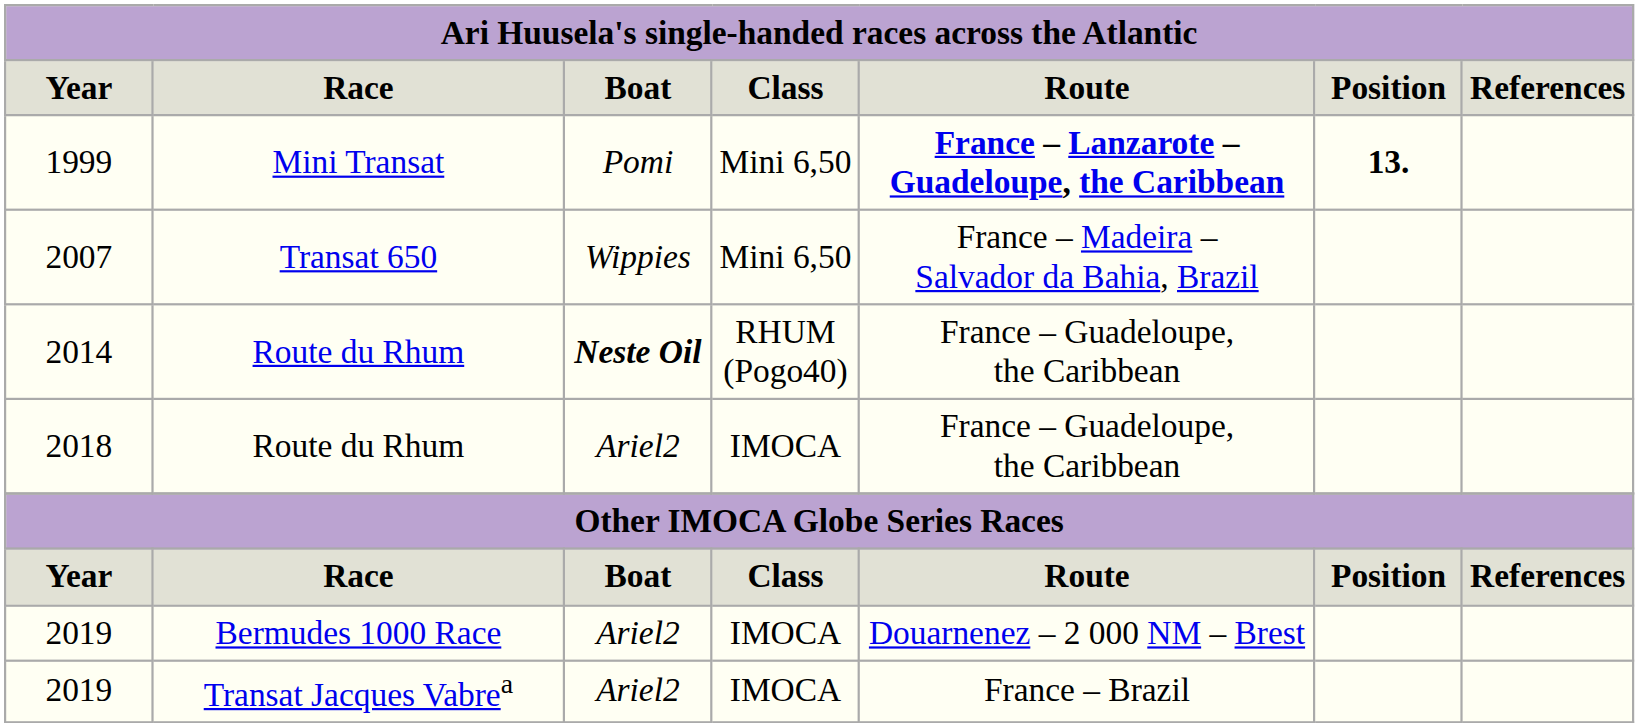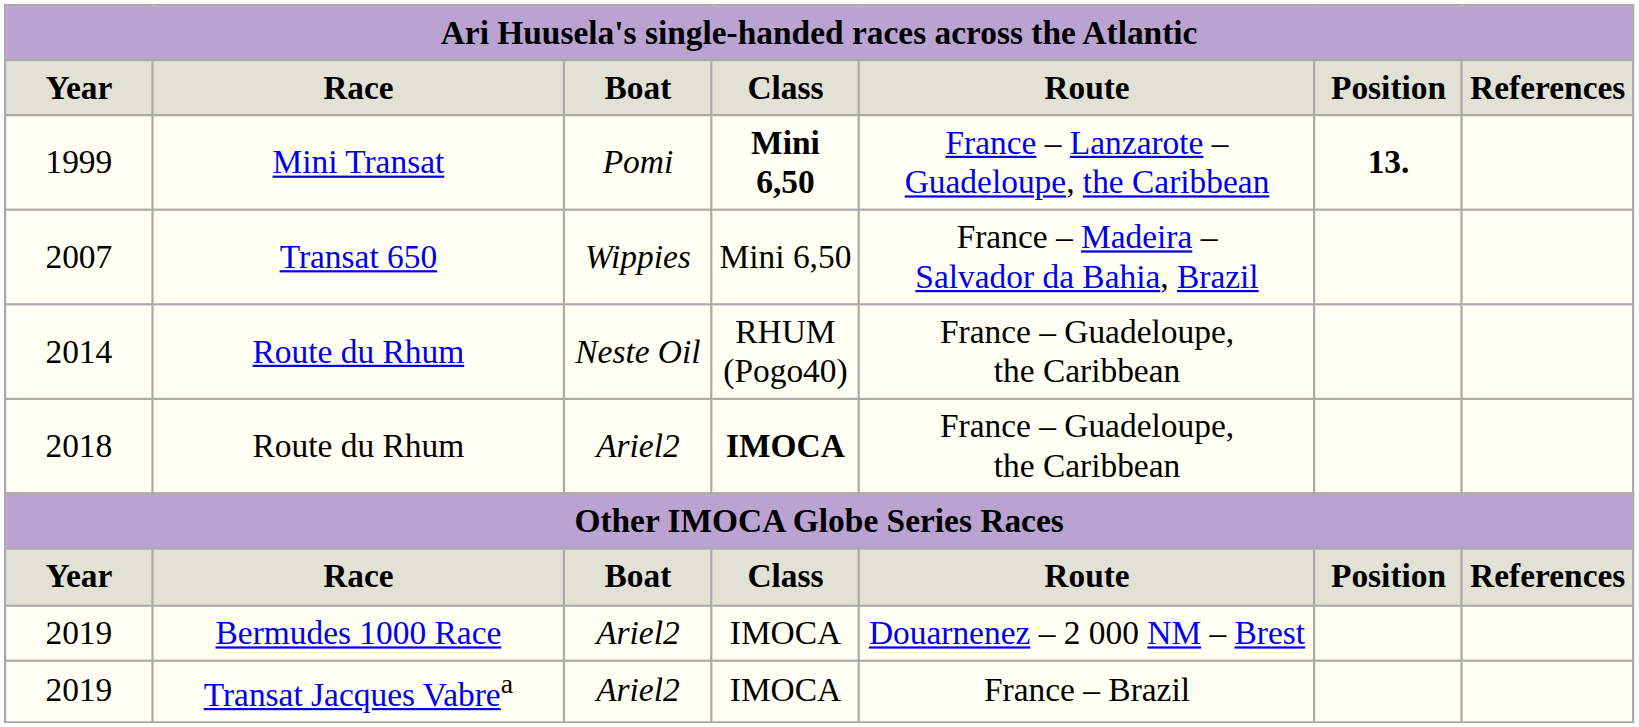(785, 162) normal -> (785, 162) bold
(1087, 162) bold -> (1087, 162) normal
(638, 351) bold -> (638, 351) normal
(785, 446) normal -> (785, 446) bold
